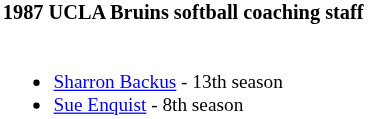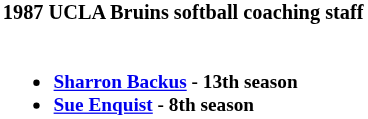(183, 94) normal -> (183, 94) bold
